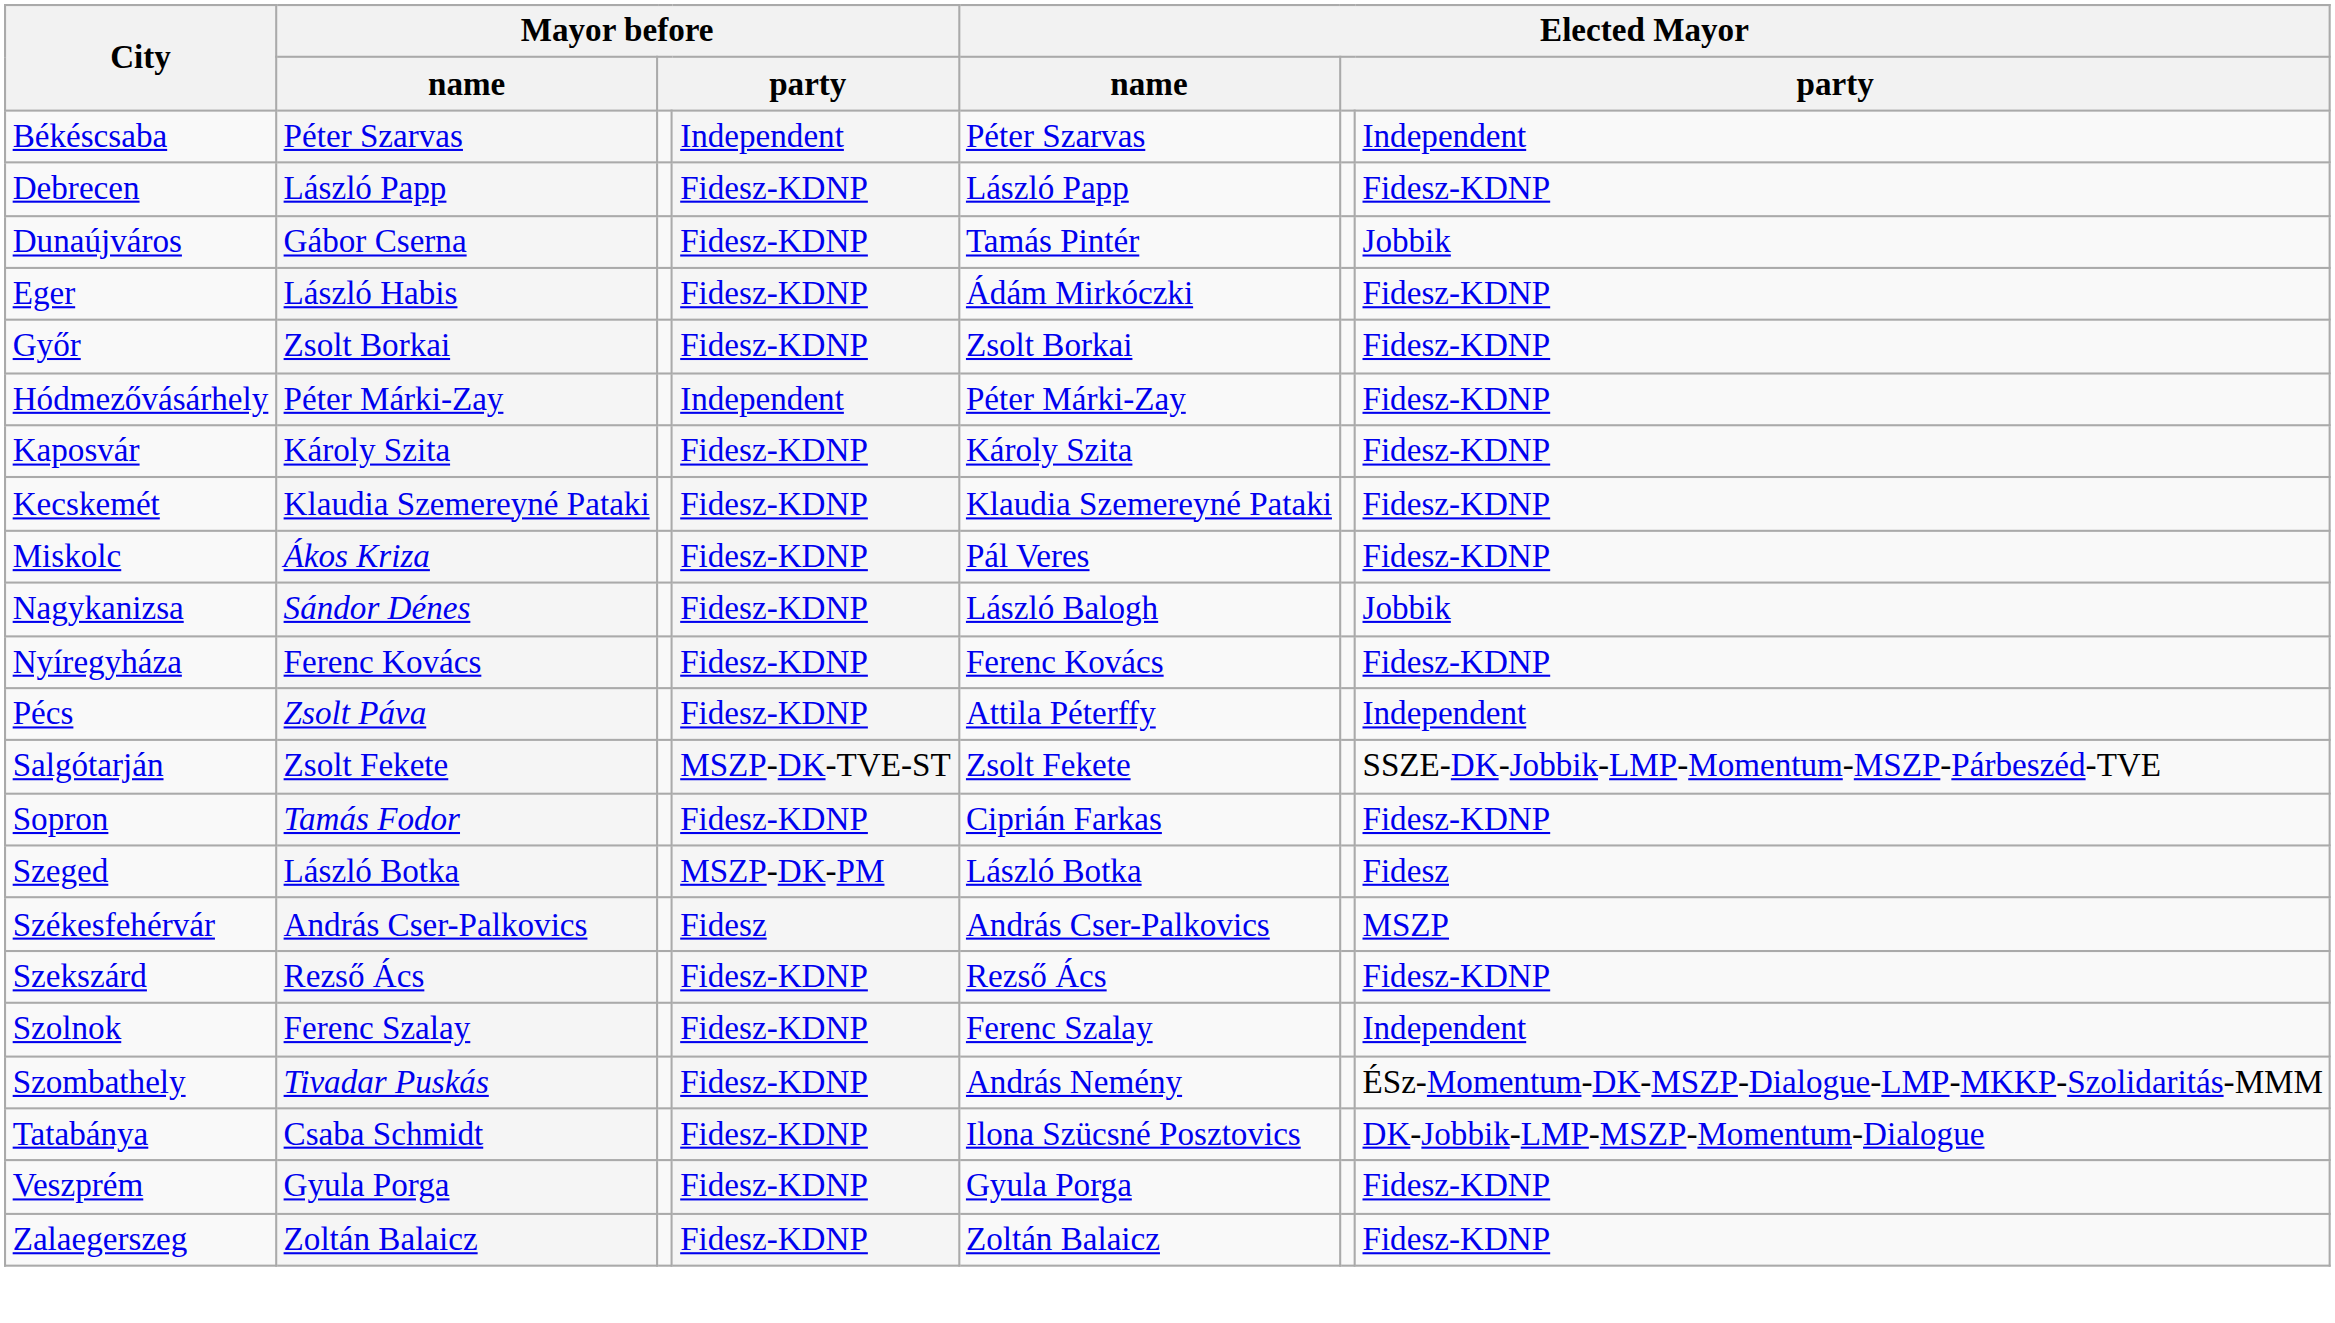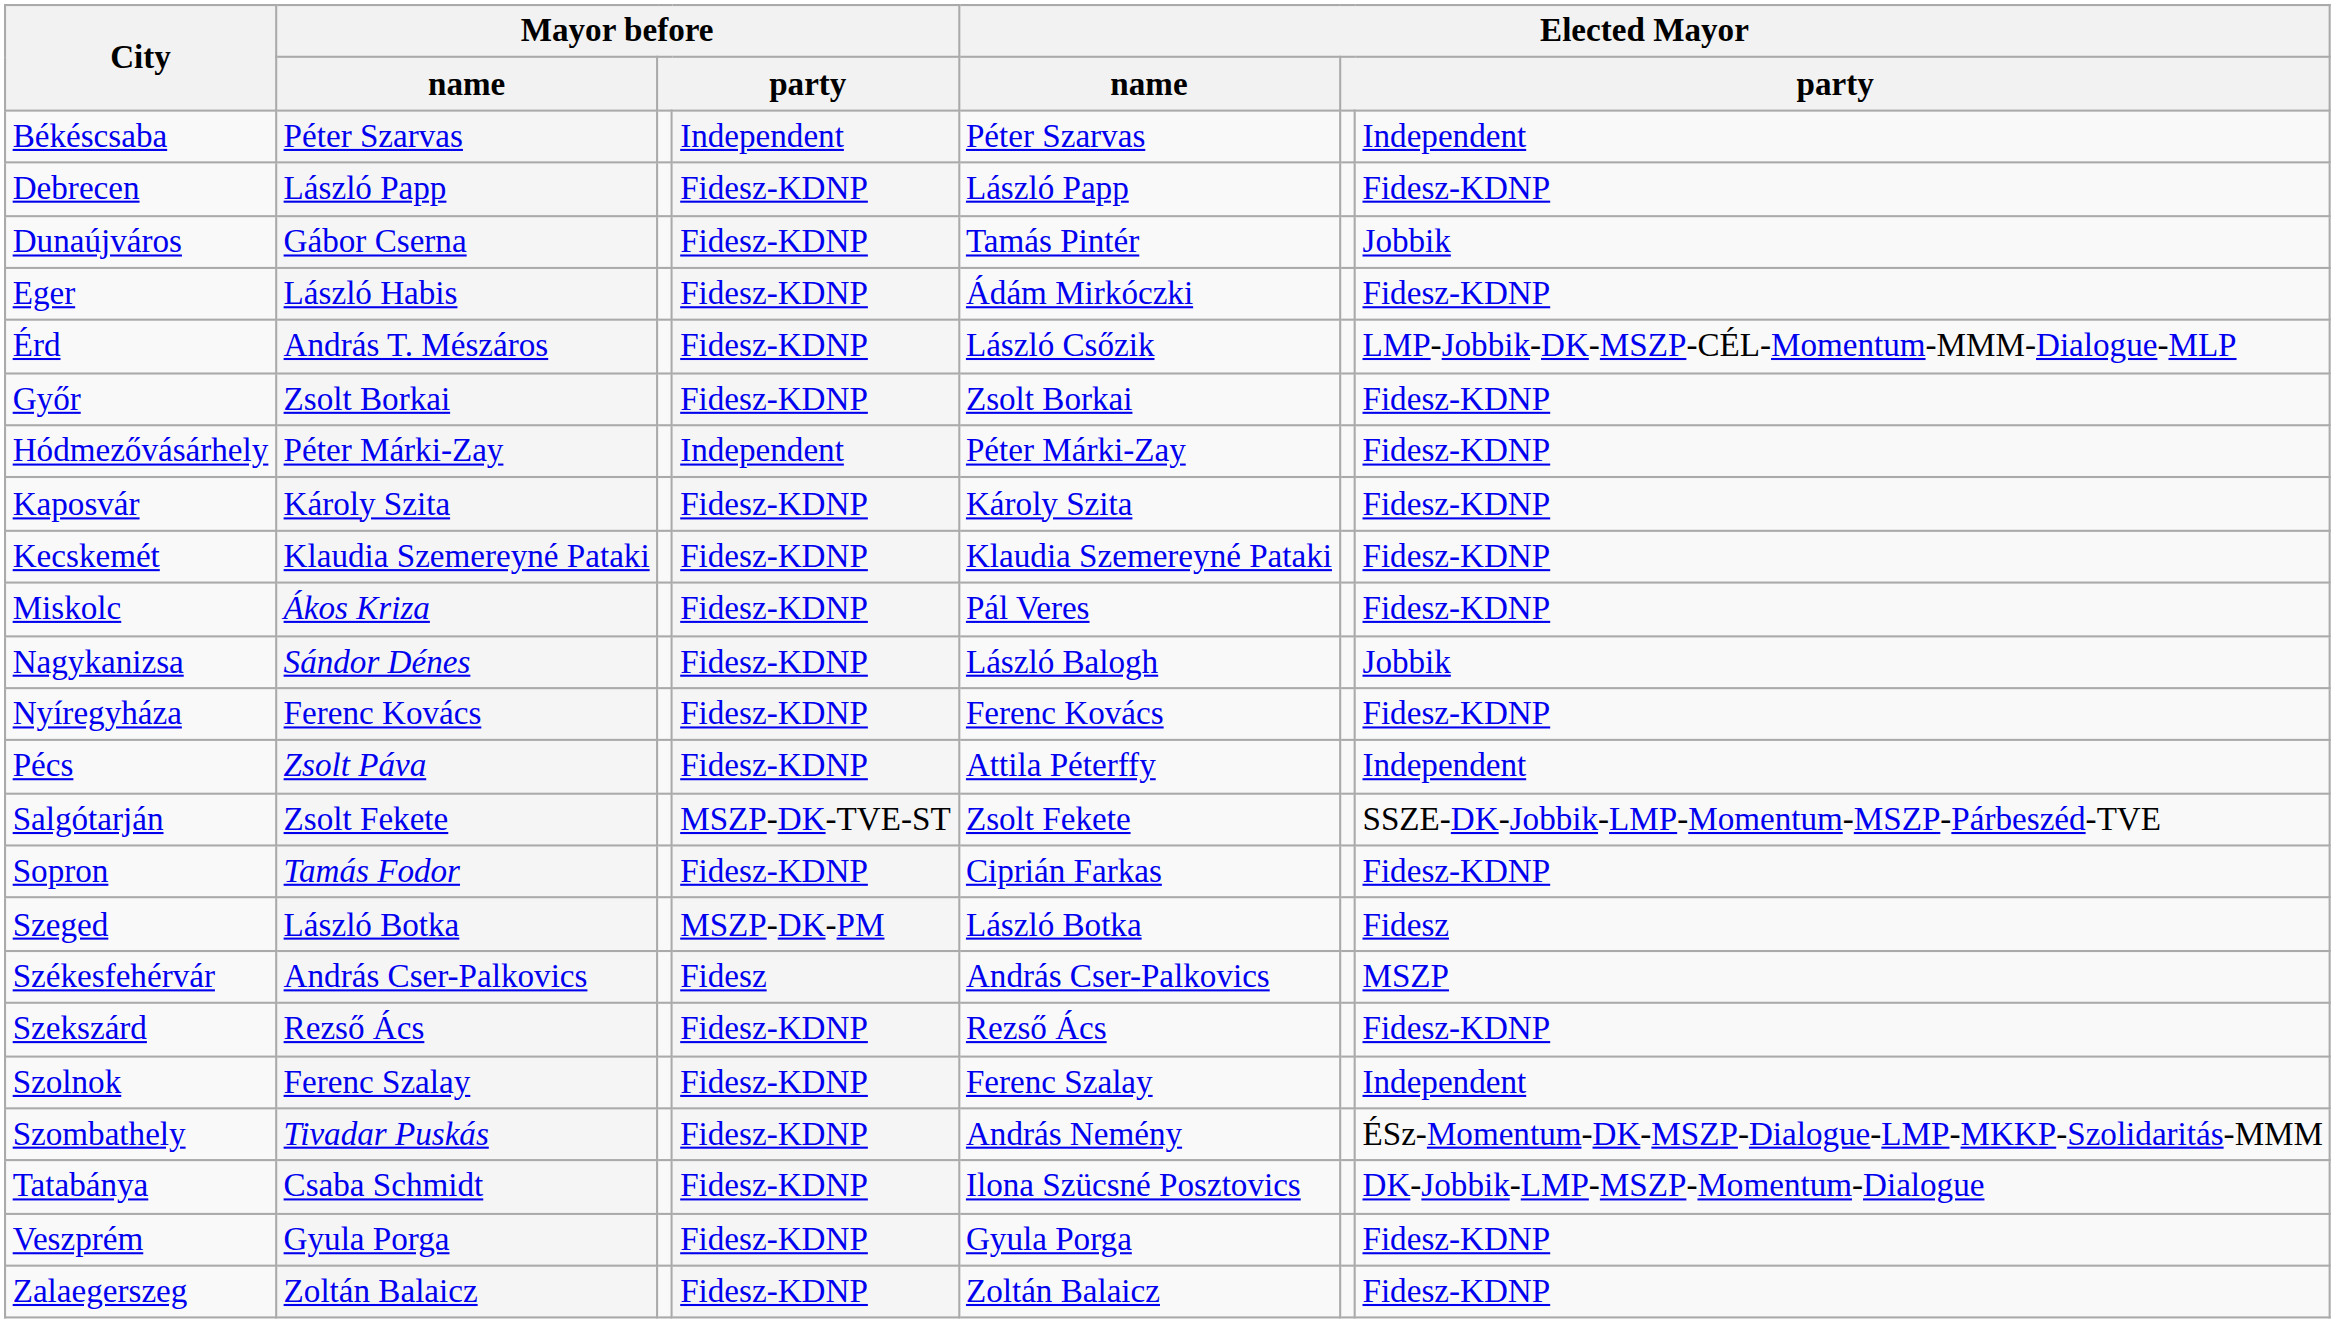+ row: (37, 345)
